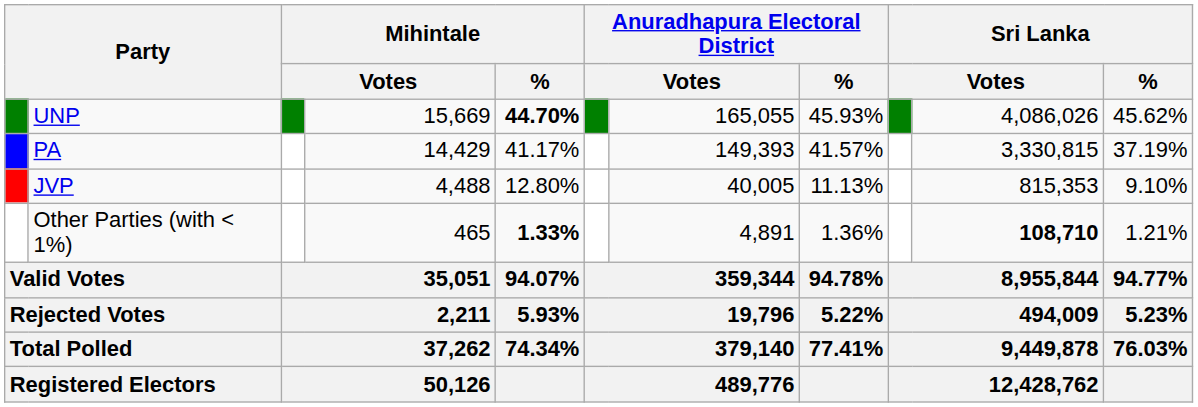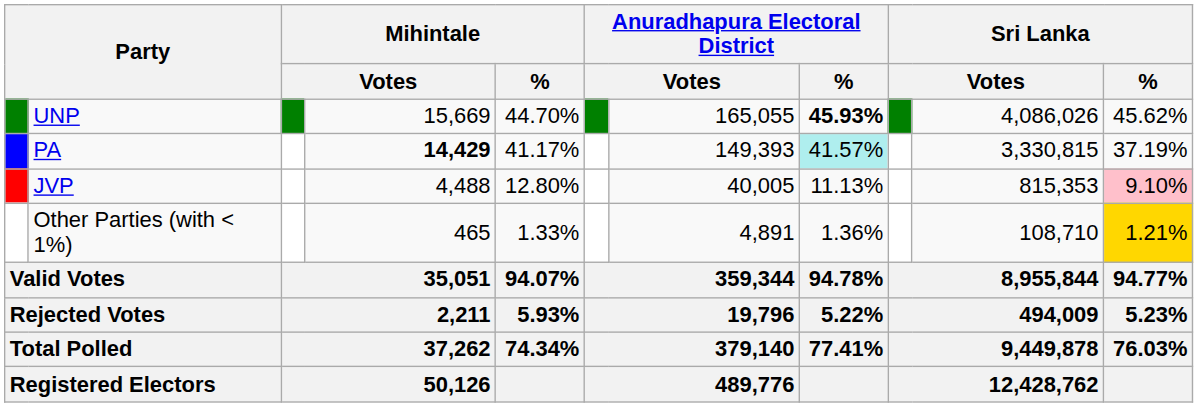(542, 116) bold -> (542, 116) normal
(846, 116) normal -> (846, 116) bold
(457, 150) normal -> (457, 150) bold
(846, 150) no background -> (846, 150) paleturquoise background
(1156, 185) no background -> (1156, 185) pink background
(548, 232) bold -> (548, 232) normal
(1059, 232) bold -> (1059, 232) normal
(1156, 232) no background -> (1156, 232) gold background
